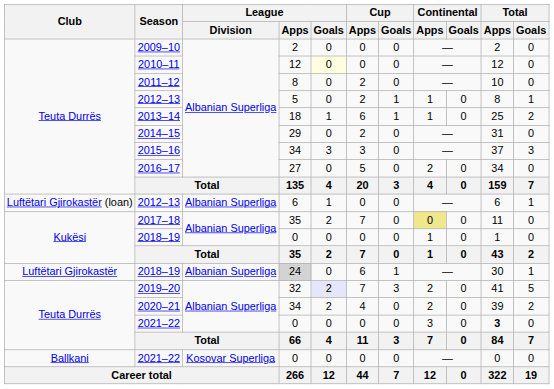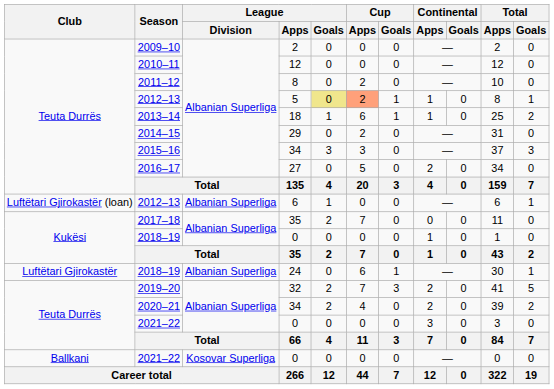(329, 64) lightyellow background -> (329, 64) no background
(329, 99) no background -> (329, 99) khaki background
(362, 99) no background -> (362, 99) lightsalmon background
(430, 220) khaki background -> (430, 220) no background
(295, 271) lightgrey background -> (295, 271) no background
(329, 289) lavender background -> (329, 289) no background
(497, 323) bold -> (497, 323) normal
